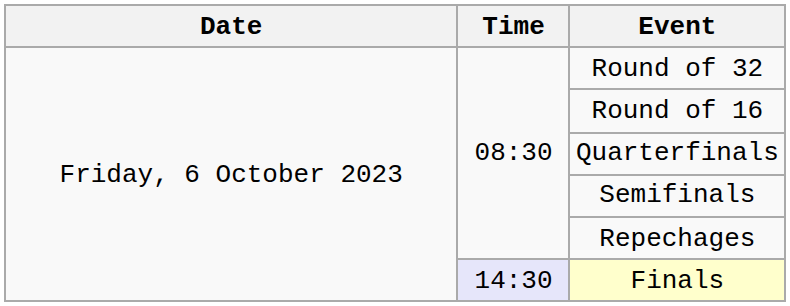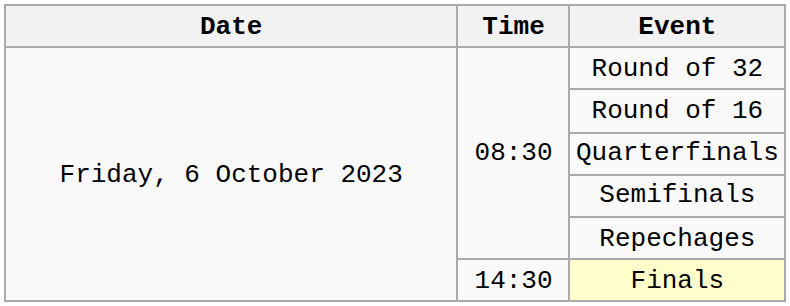(514, 280) lavender background -> (514, 280) no background
